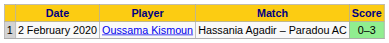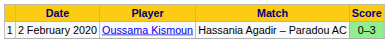(10, 30) lightgrey background -> (10, 30) no background
